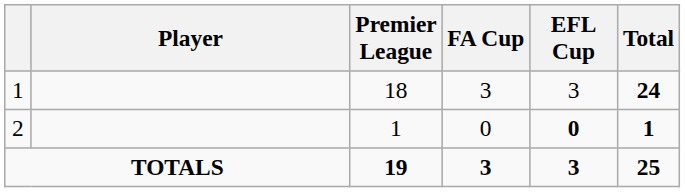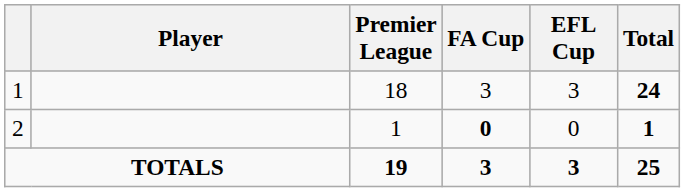(486, 128) normal -> (486, 128) bold
(574, 128) bold -> (574, 128) normal
